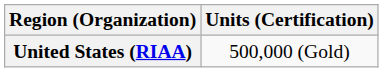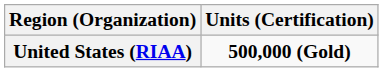(289, 50) normal -> (289, 50) bold
